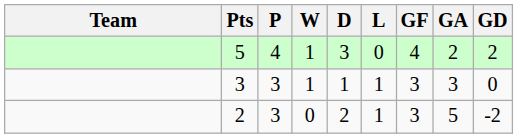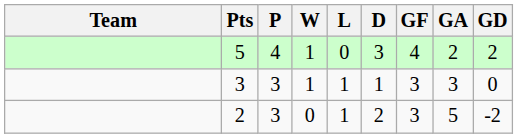columns swapped: (344, 20) <-> (379, 20)
